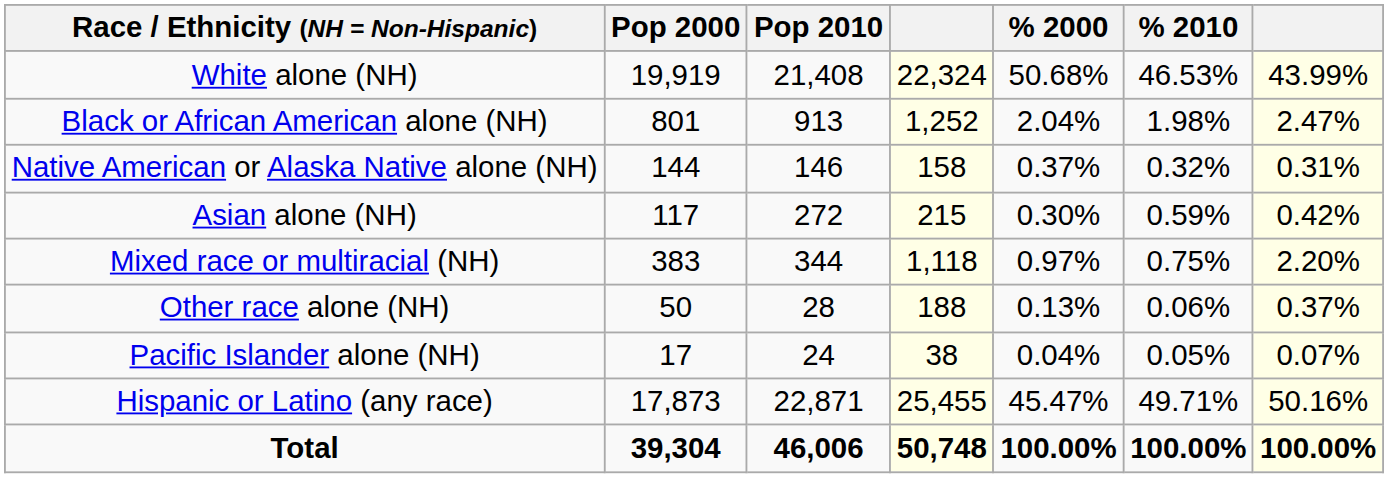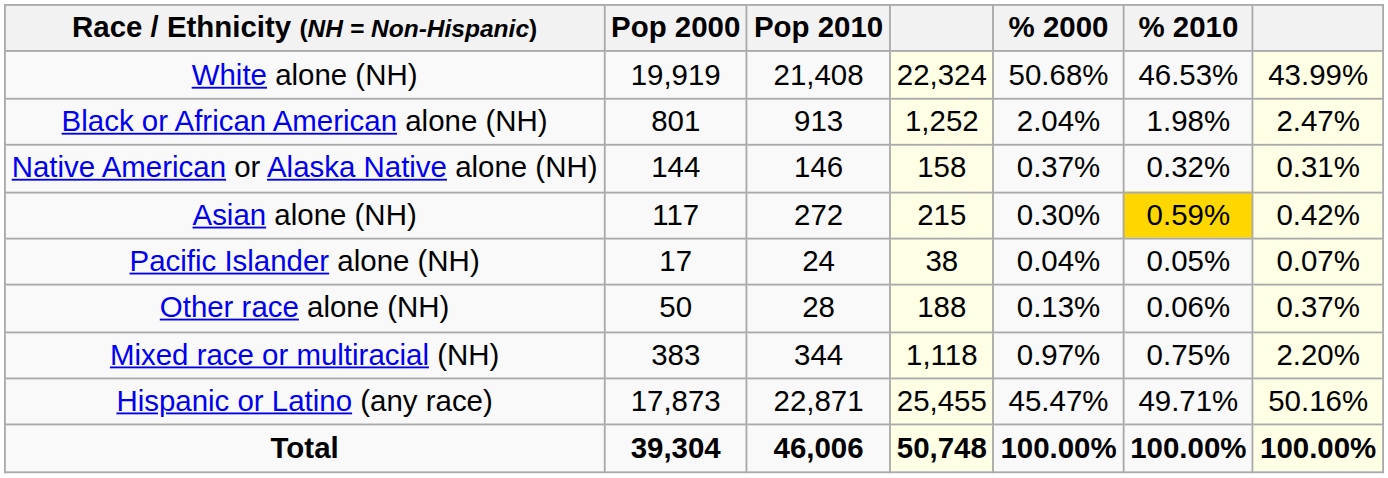(1188, 214) no background -> (1188, 214) gold background
rows swapped: (305, 354) <-> (305, 261)
